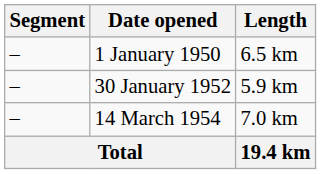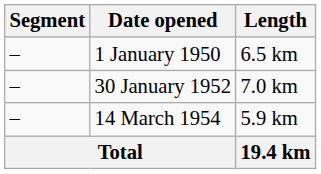(269, 86) 5.9 km -> (269, 86) 7.0 km
(269, 119) 7.0 km -> (269, 119) 5.9 km
